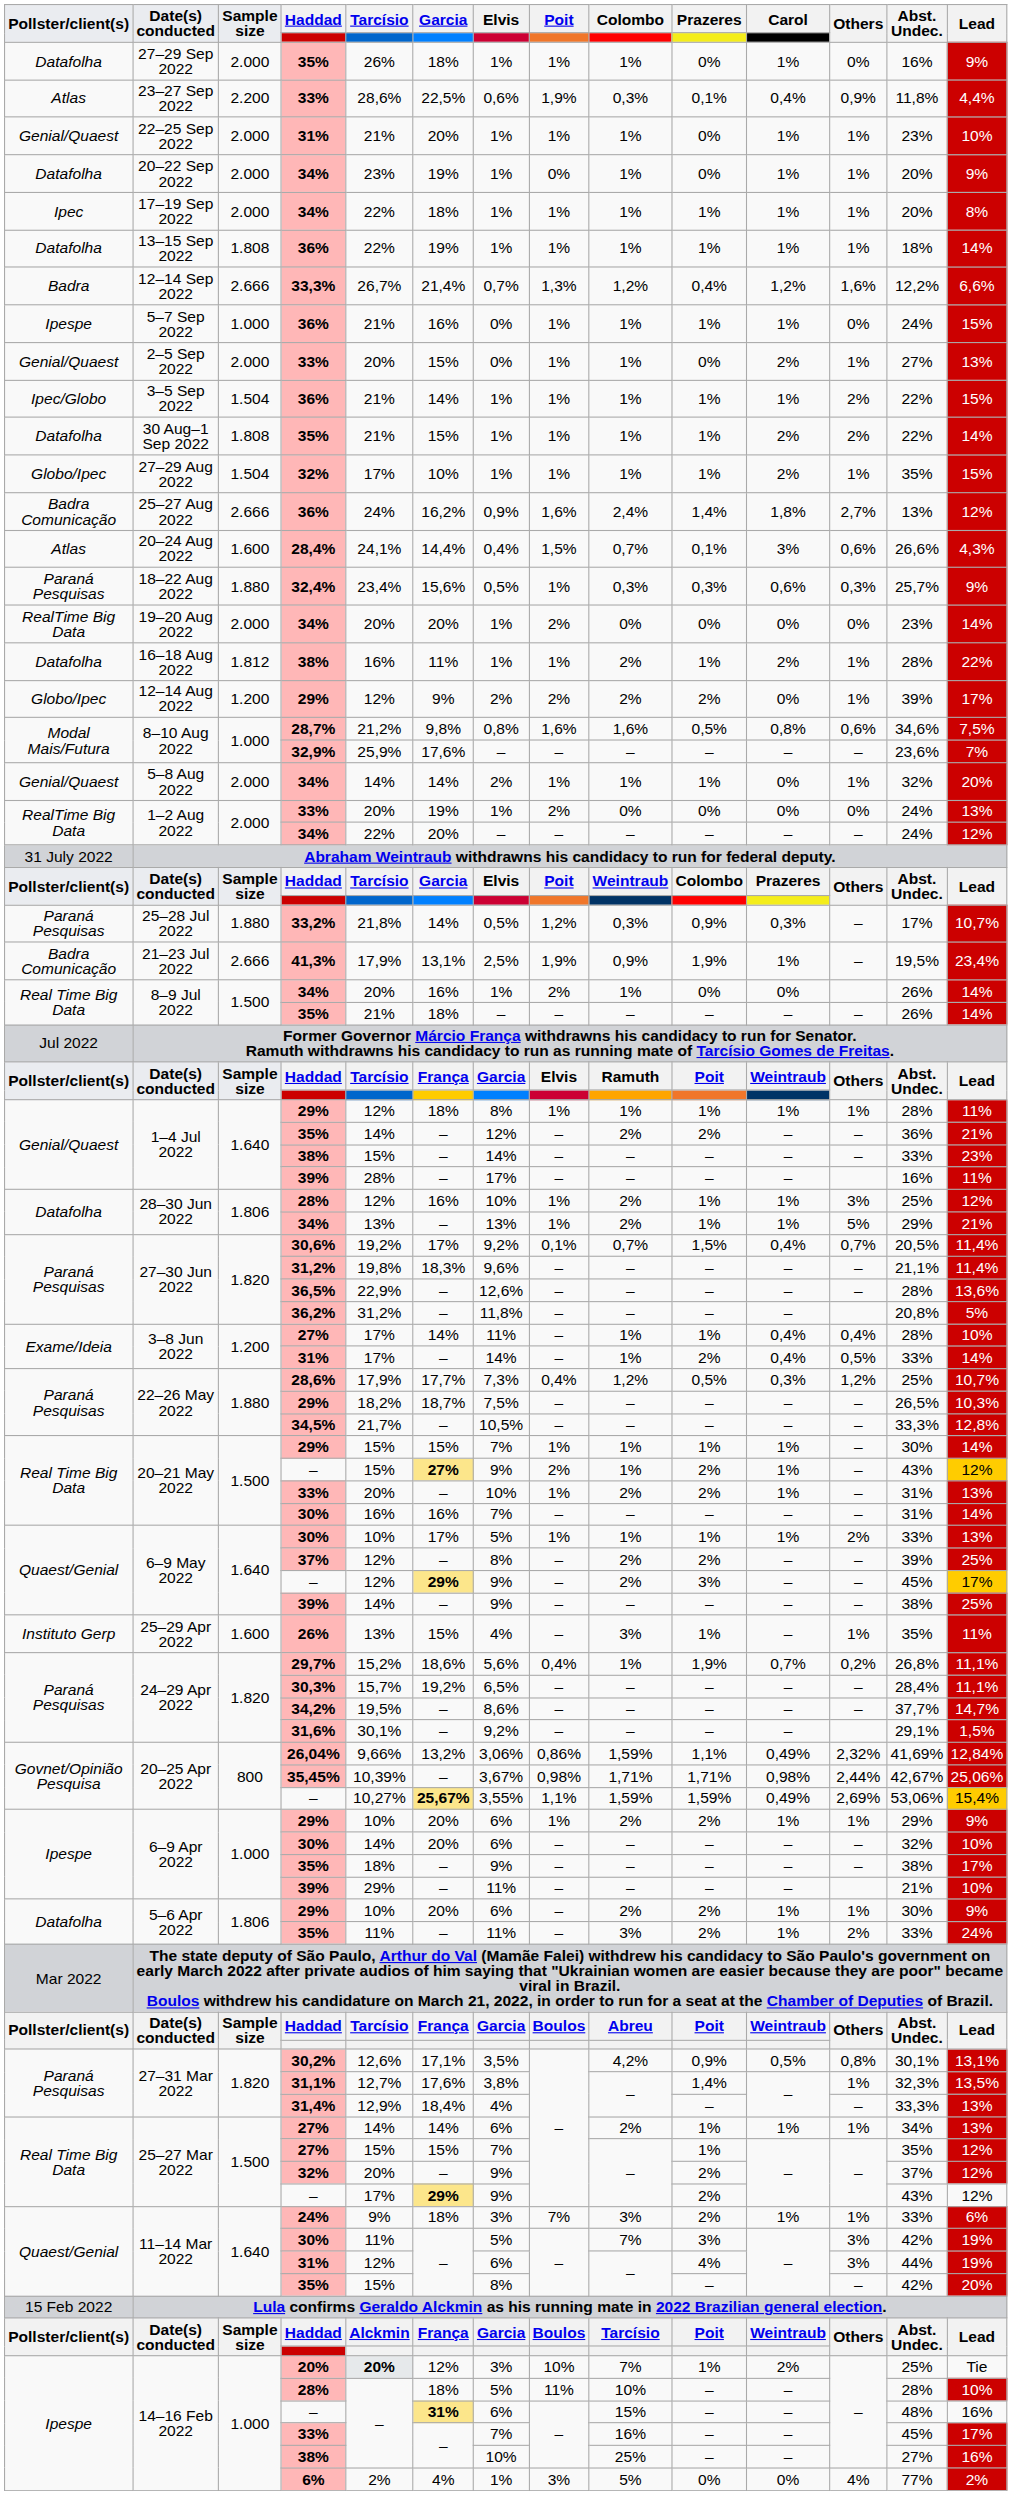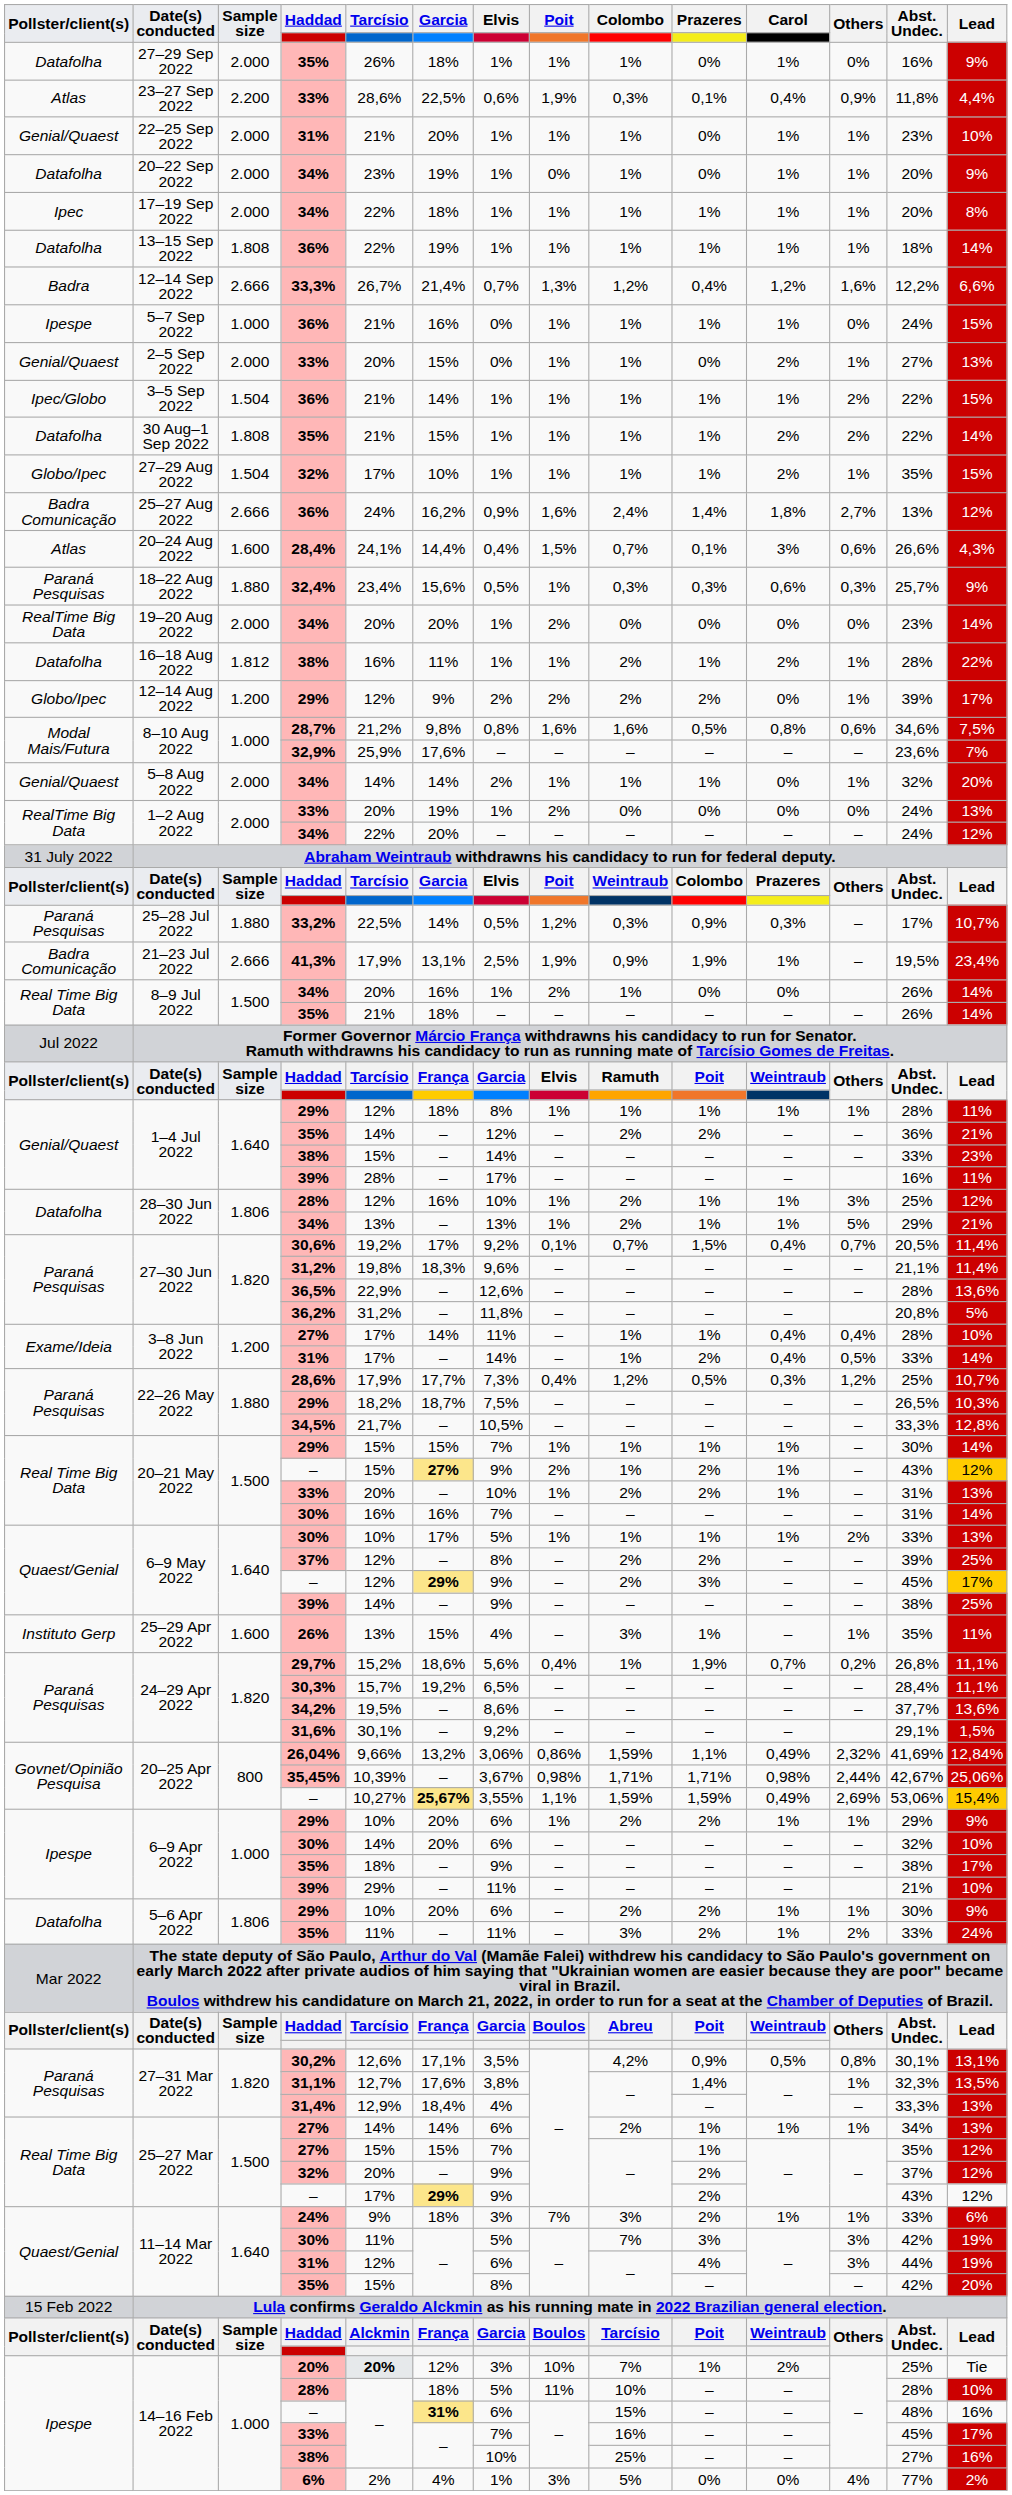(379, 924) 21,8% -> (379, 924) 22,5%
(977, 1709) 14,7% -> (977, 1709) 13,6%
